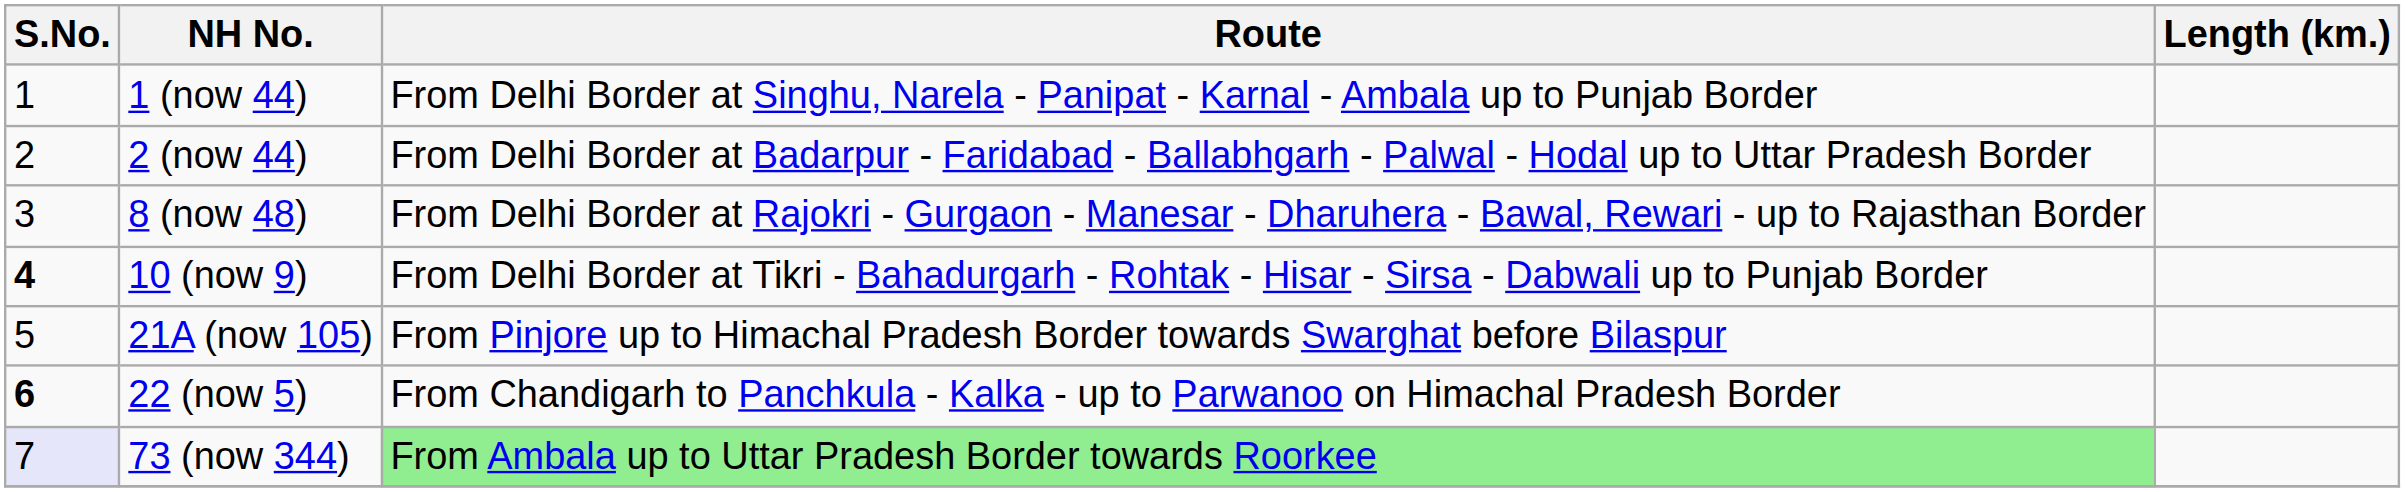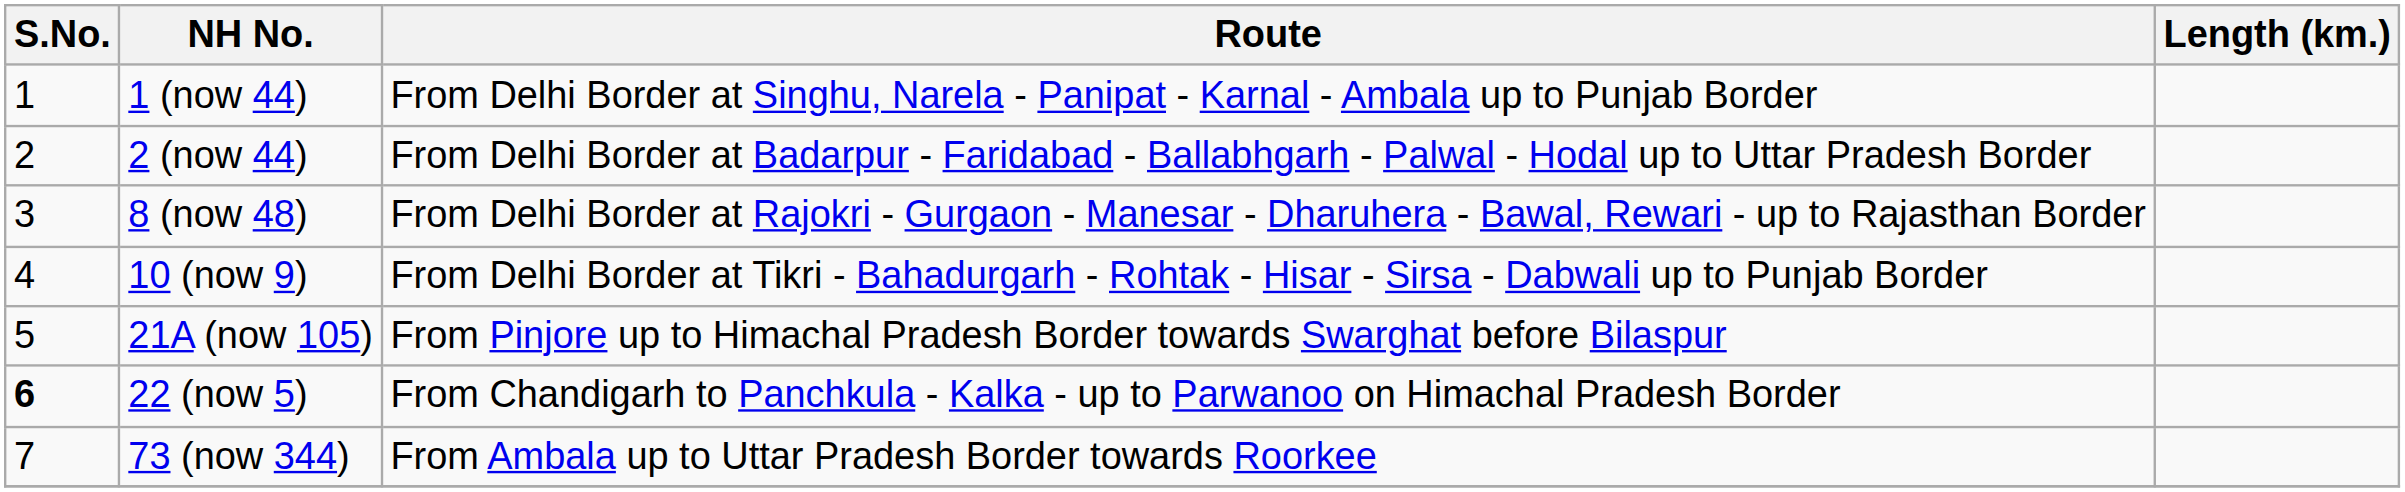(24, 275) bold -> (24, 275) normal
(24, 455) lavender background -> (24, 455) no background
(884, 455) lightgreen background -> (884, 455) no background
